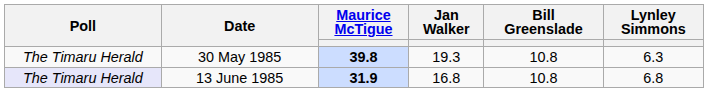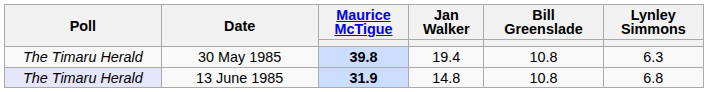(446, 57) 19.3 -> (446, 57) 19.4
(446, 78) 16.8 -> (446, 78) 14.8
